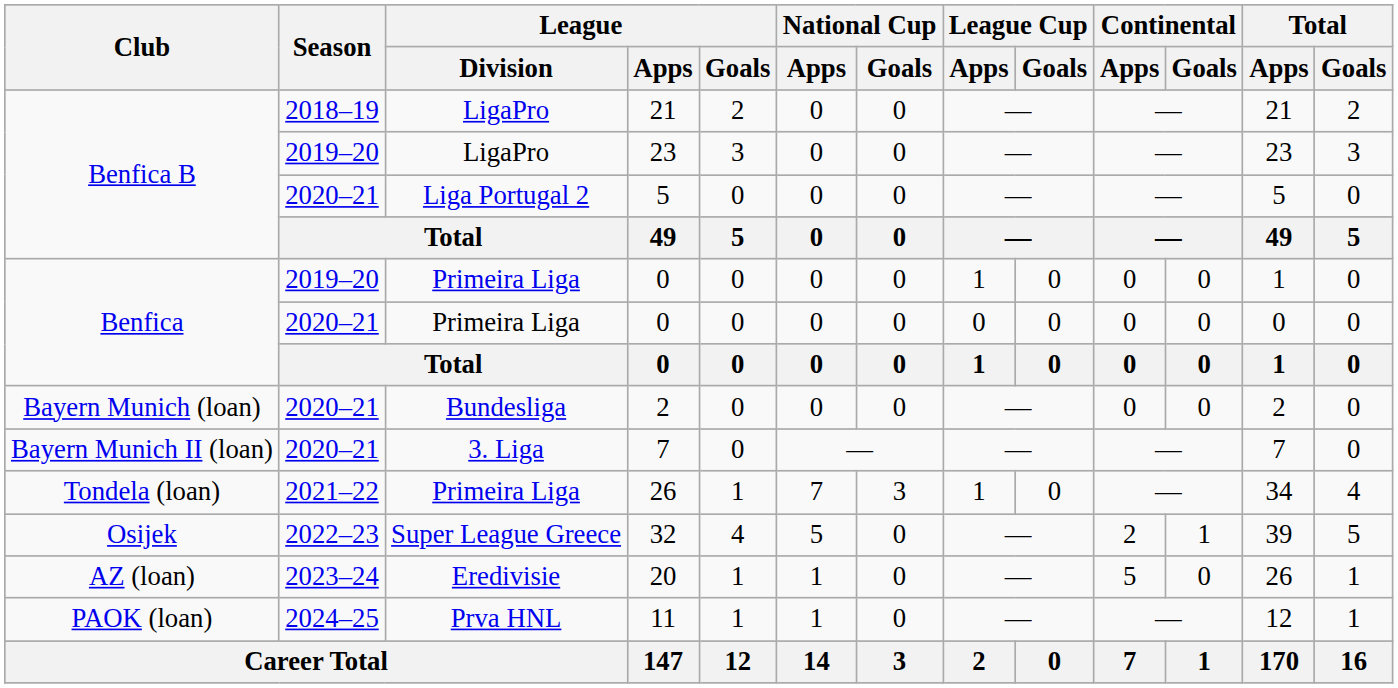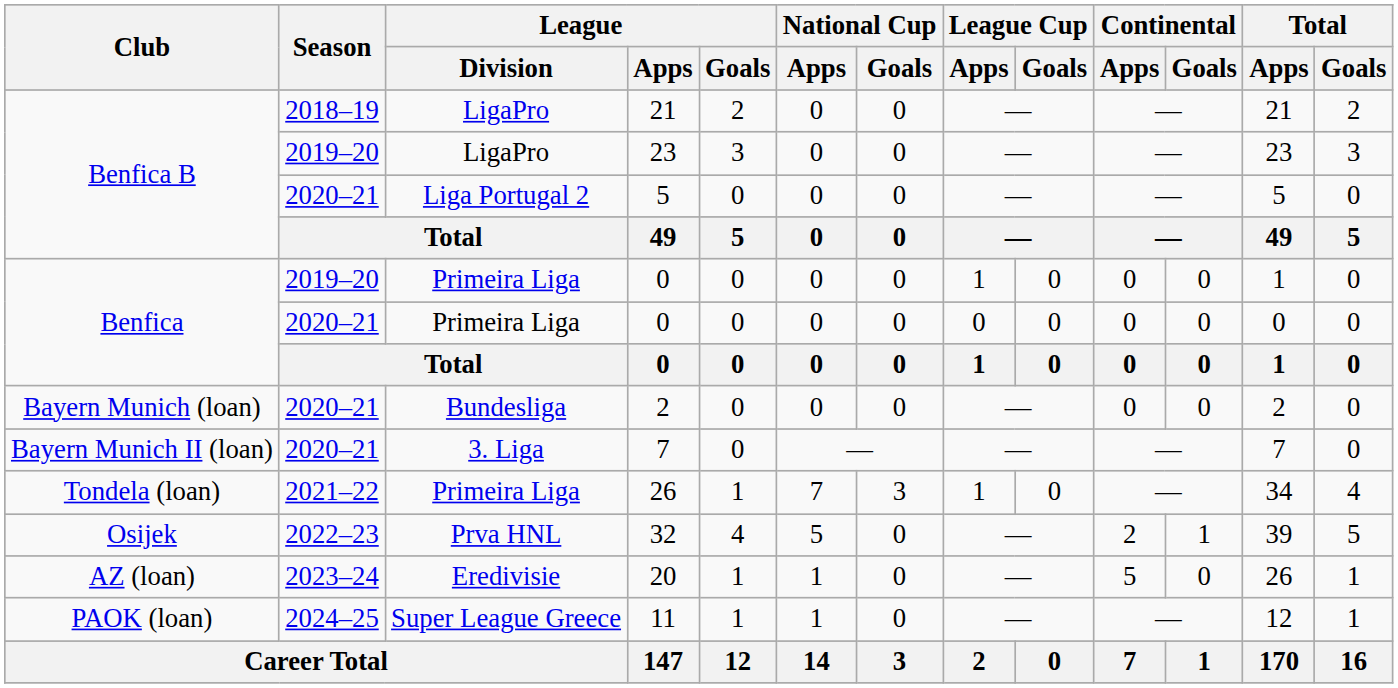(506, 534) Super League Greece -> (506, 534) Prva HNL
(506, 618) Prva HNL -> (506, 618) Super League Greece
